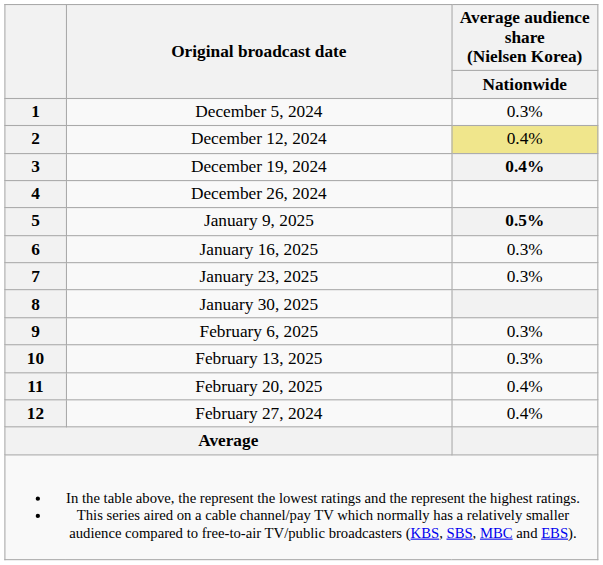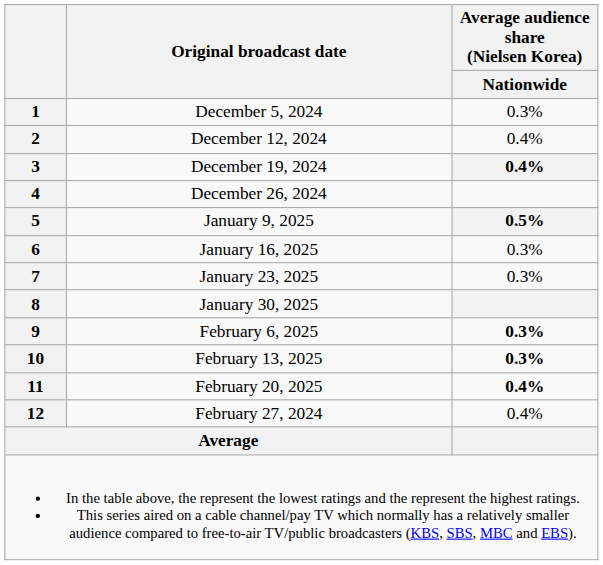(525, 139) khaki background -> (525, 139) no background
(525, 331) normal -> (525, 331) bold
(525, 358) normal -> (525, 358) bold
(525, 385) normal -> (525, 385) bold
